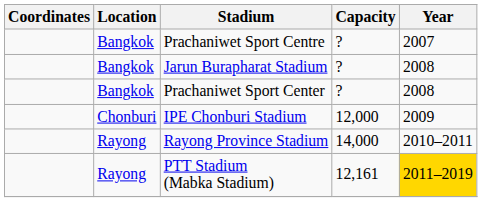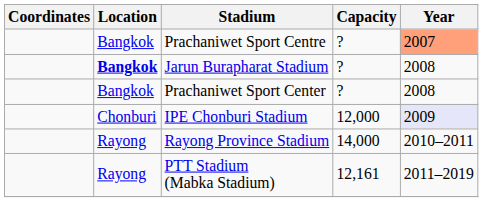(419, 41) no background -> (419, 41) lightsalmon background
(126, 66) normal -> (127, 66) bold
(419, 116) no background -> (419, 116) lavender background
(438, 174) gold background -> (439, 174) no background
